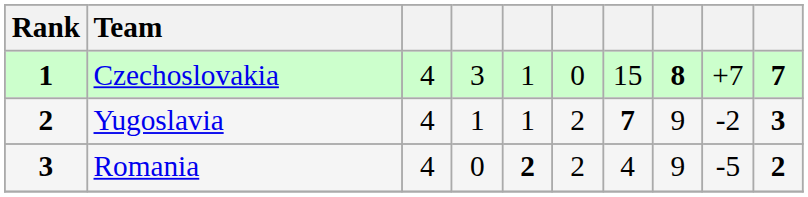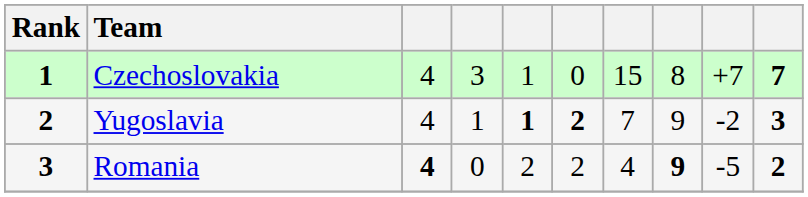(678, 74) bold -> (678, 74) normal
(527, 120) normal -> (527, 120) bold
(578, 120) normal -> (578, 120) bold
(628, 120) bold -> (628, 120) normal
(427, 167) normal -> (427, 167) bold
(527, 167) bold -> (527, 167) normal
(678, 167) normal -> (678, 167) bold
